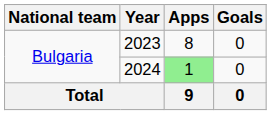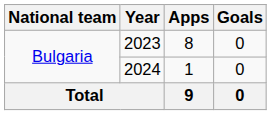(189, 69) lightgreen background -> (189, 69) no background
